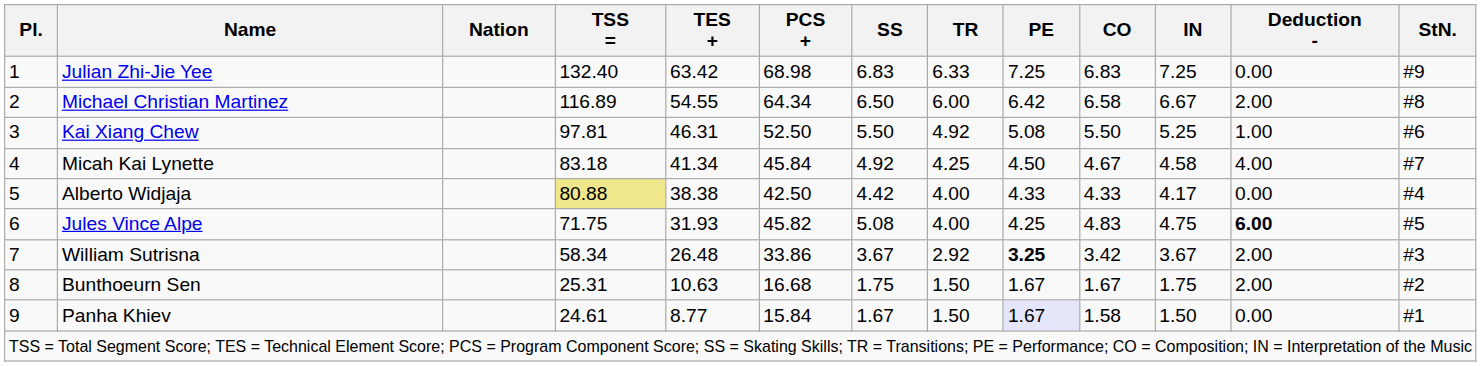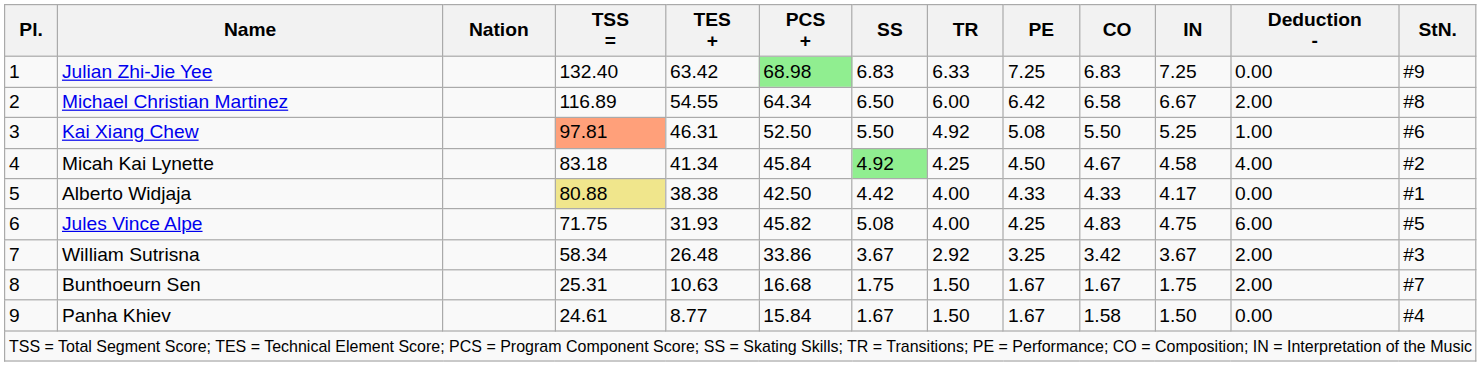(787, 71) no background -> (787, 71) lightgreen background
(583, 132) no background -> (583, 132) lightsalmon background
(875, 163) no background -> (875, 163) lightgreen background
(1414, 163) #7 -> (1414, 163) #2
(1414, 193) #4 -> (1414, 193) #1
(1254, 224) bold -> (1254, 224) normal
(1027, 254) bold -> (1027, 254) normal
(1414, 284) #2 -> (1414, 284) #7
(1027, 315) lavender background -> (1027, 315) no background
(1414, 315) #1 -> (1414, 315) #4
